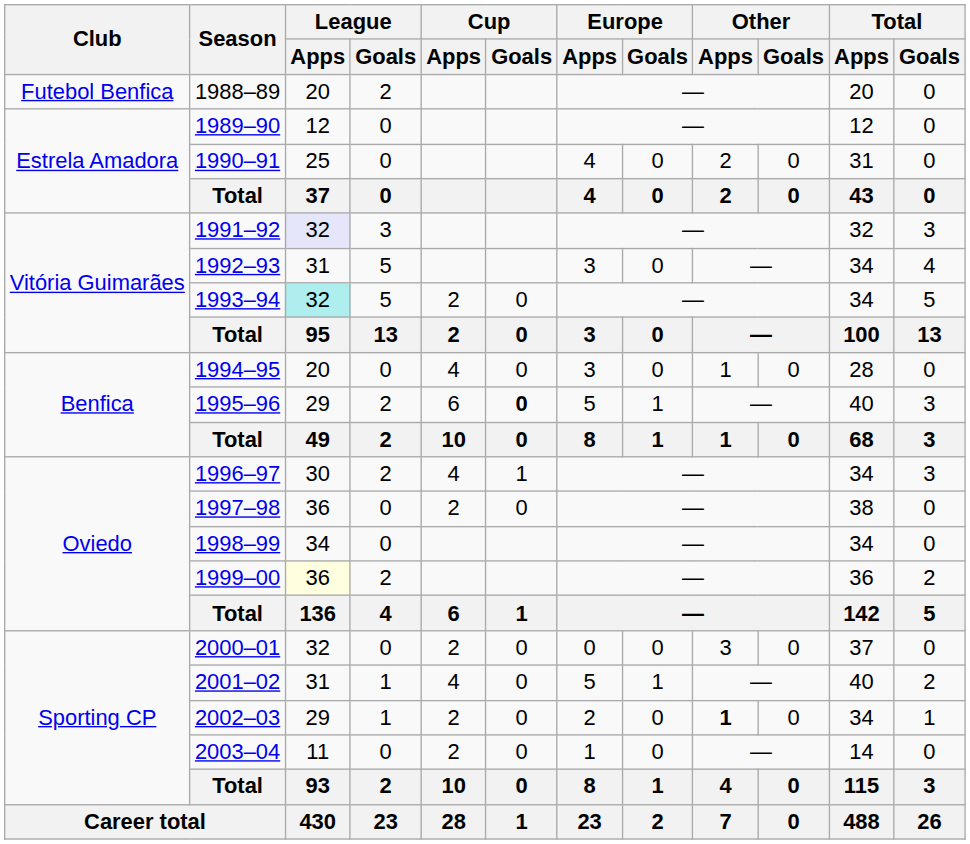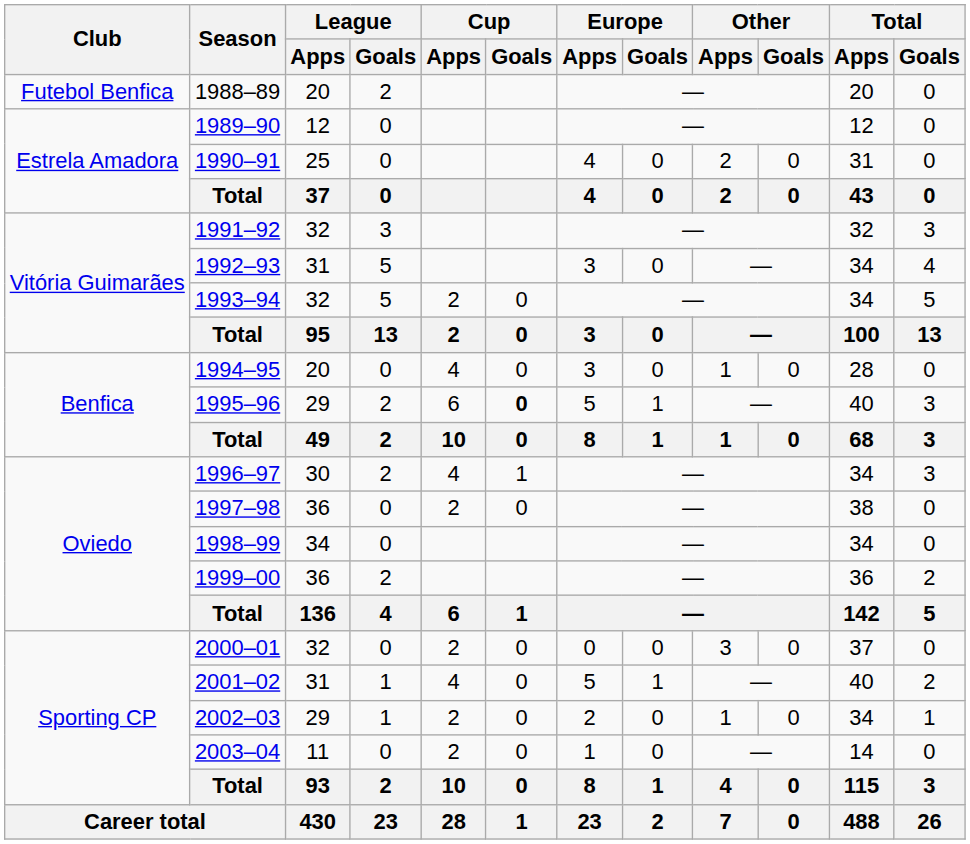(318, 230) lavender background -> (318, 230) no background
(318, 299) paleturquoise background -> (318, 299) no background
(318, 578) lightyellow background -> (318, 578) no background
(726, 717) bold -> (726, 717) normal
